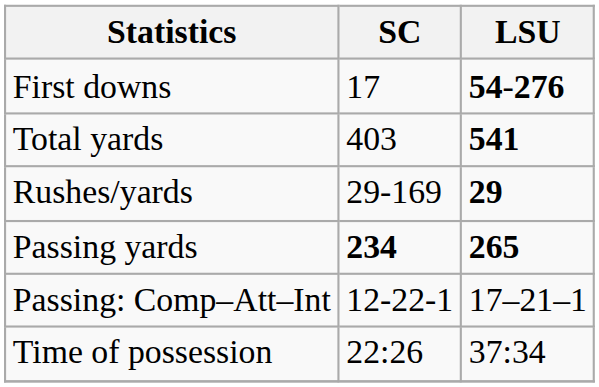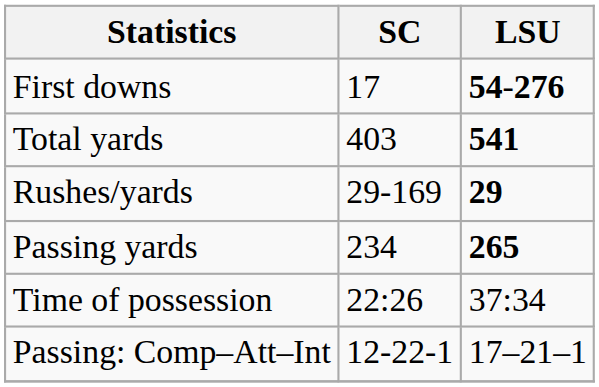(372, 246) bold -> (372, 246) normal
rows swapped: (172, 299) <-> (143, 353)
